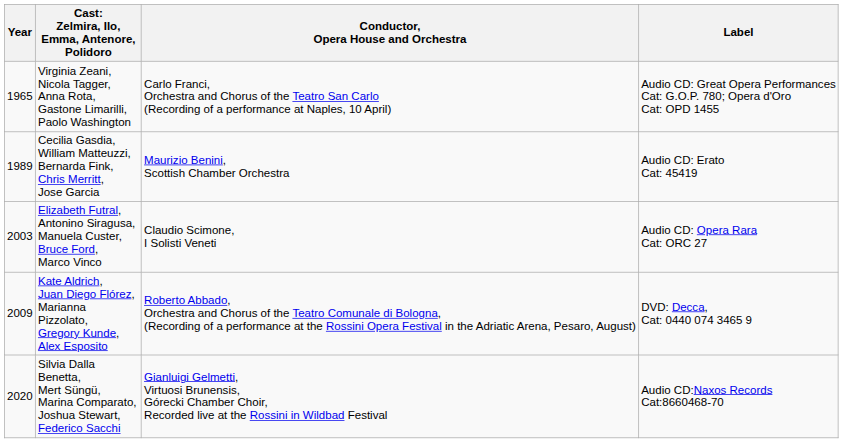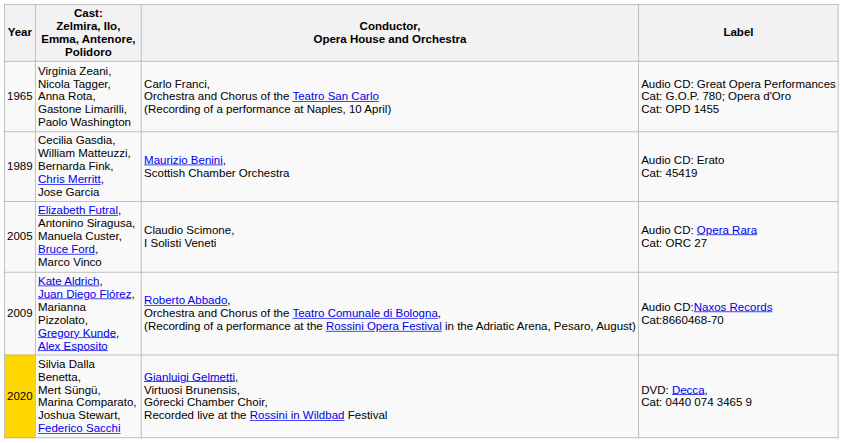(20, 236) 2003 -> (20, 236) 2005
(697, 313) DVD: Decca, Cat: 0440 074 3465 9 -> (707, 313) Audio CD:Naxos Records Cat:8660468-70
(20, 396) no background -> (20, 396) gold background
(707, 396) Audio CD:Naxos Records Cat:8660468-70 -> (697, 396) DVD: Decca, Cat: 0440 074 3465 9
